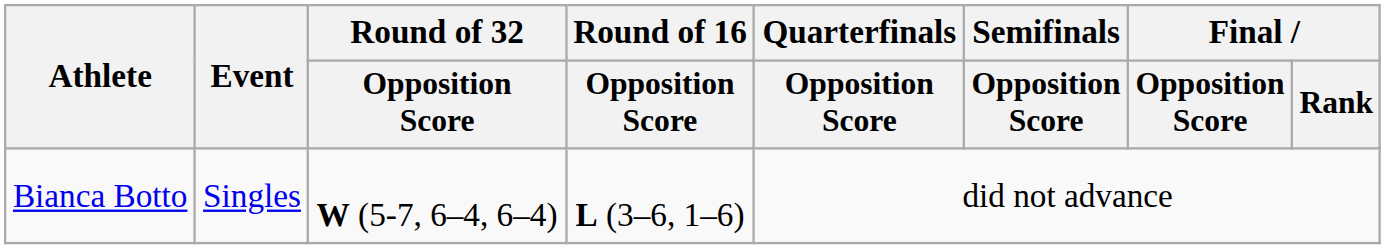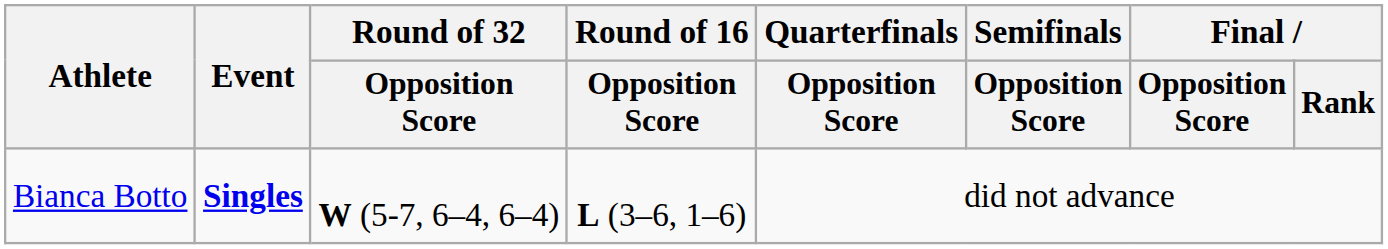(252, 195) normal -> (253, 195) bold
